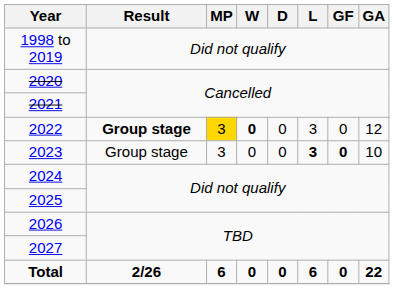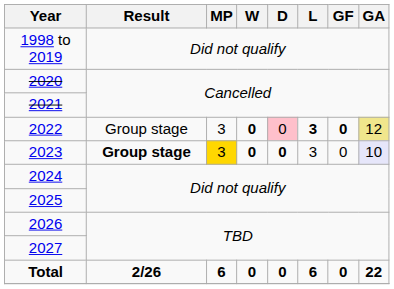(146, 128) bold -> (146, 128) normal
(222, 128) gold background -> (222, 128) no background
(282, 128) no background -> (282, 128) pink background
(313, 128) normal -> (313, 128) bold
(343, 128) normal -> (343, 128) bold
(374, 128) no background -> (374, 128) khaki background
(146, 152) normal -> (146, 152) bold
(222, 152) no background -> (222, 152) gold background
(252, 152) normal -> (252, 152) bold
(282, 152) normal -> (282, 152) bold
(313, 152) bold -> (313, 152) normal
(343, 152) bold -> (343, 152) normal
(374, 152) no background -> (374, 152) lavender background
